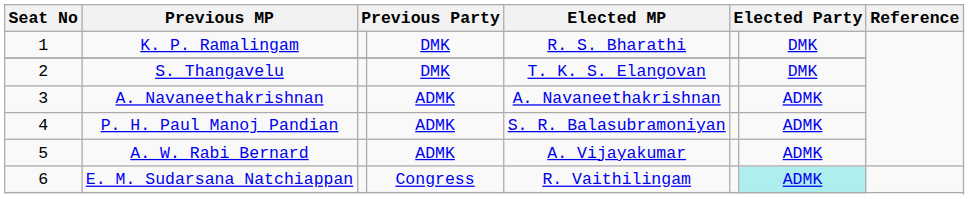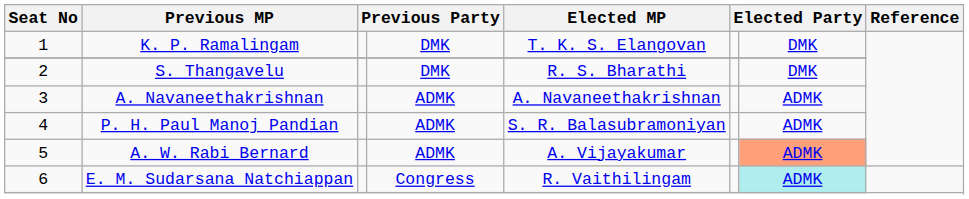(617, 45) R. S. Bharathi -> (617, 45) T. K. S. Elangovan
(617, 72) T. K. S. Elangovan -> (617, 72) R. S. Bharathi
(803, 153) no background -> (803, 153) lightsalmon background
